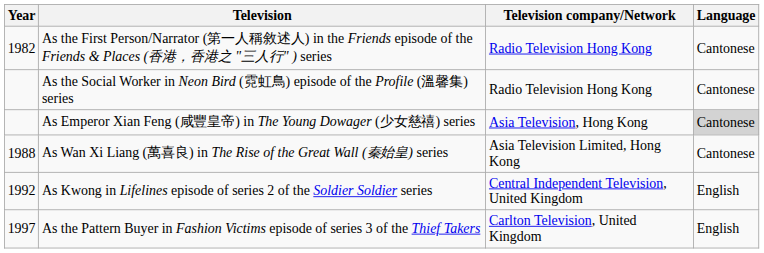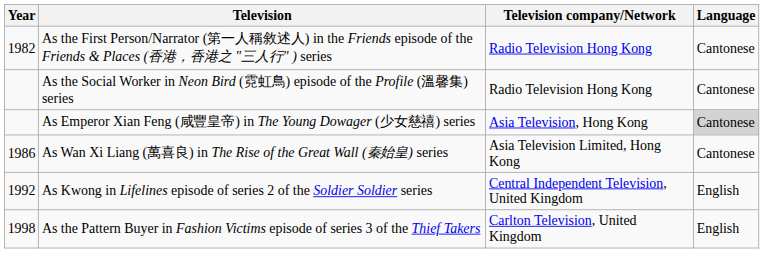(22, 153) 1988 -> (22, 153) 1986
(22, 228) 1997 -> (22, 228) 1998
